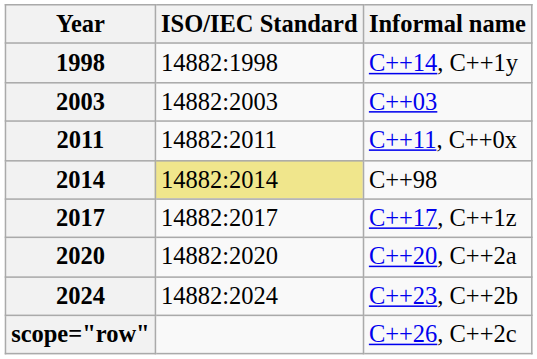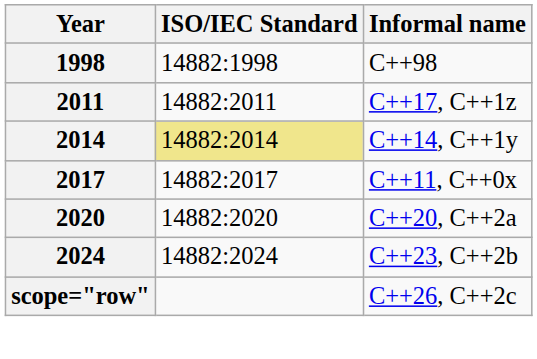(443, 62) C++14, C++1y -> (403, 62) C++98
- row: (80, 101)
(443, 140) C++11, C++0x -> (443, 101) C++17, C++1z
(403, 179) C++98 -> (443, 140) C++14, C++1y
(443, 218) C++17, C++1z -> (443, 179) C++11, C++0x
